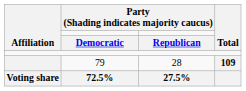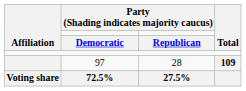(100, 63) 79 -> (100, 63) 97
